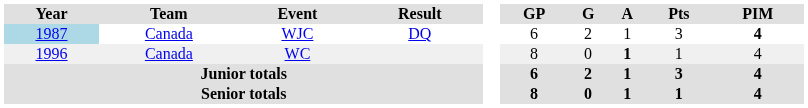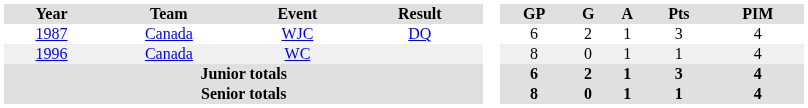(52, 34) lightblue background -> (52, 34) no background
(758, 34) bold -> (758, 34) normal
(627, 54) bold -> (627, 54) normal
